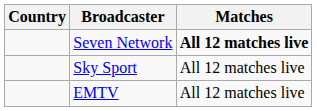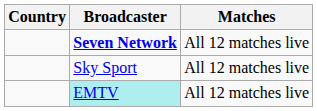(123, 42) normal -> (125, 42) bold
(244, 42) bold -> (247, 42) normal
(96, 93) no background -> (96, 93) paleturquoise background
